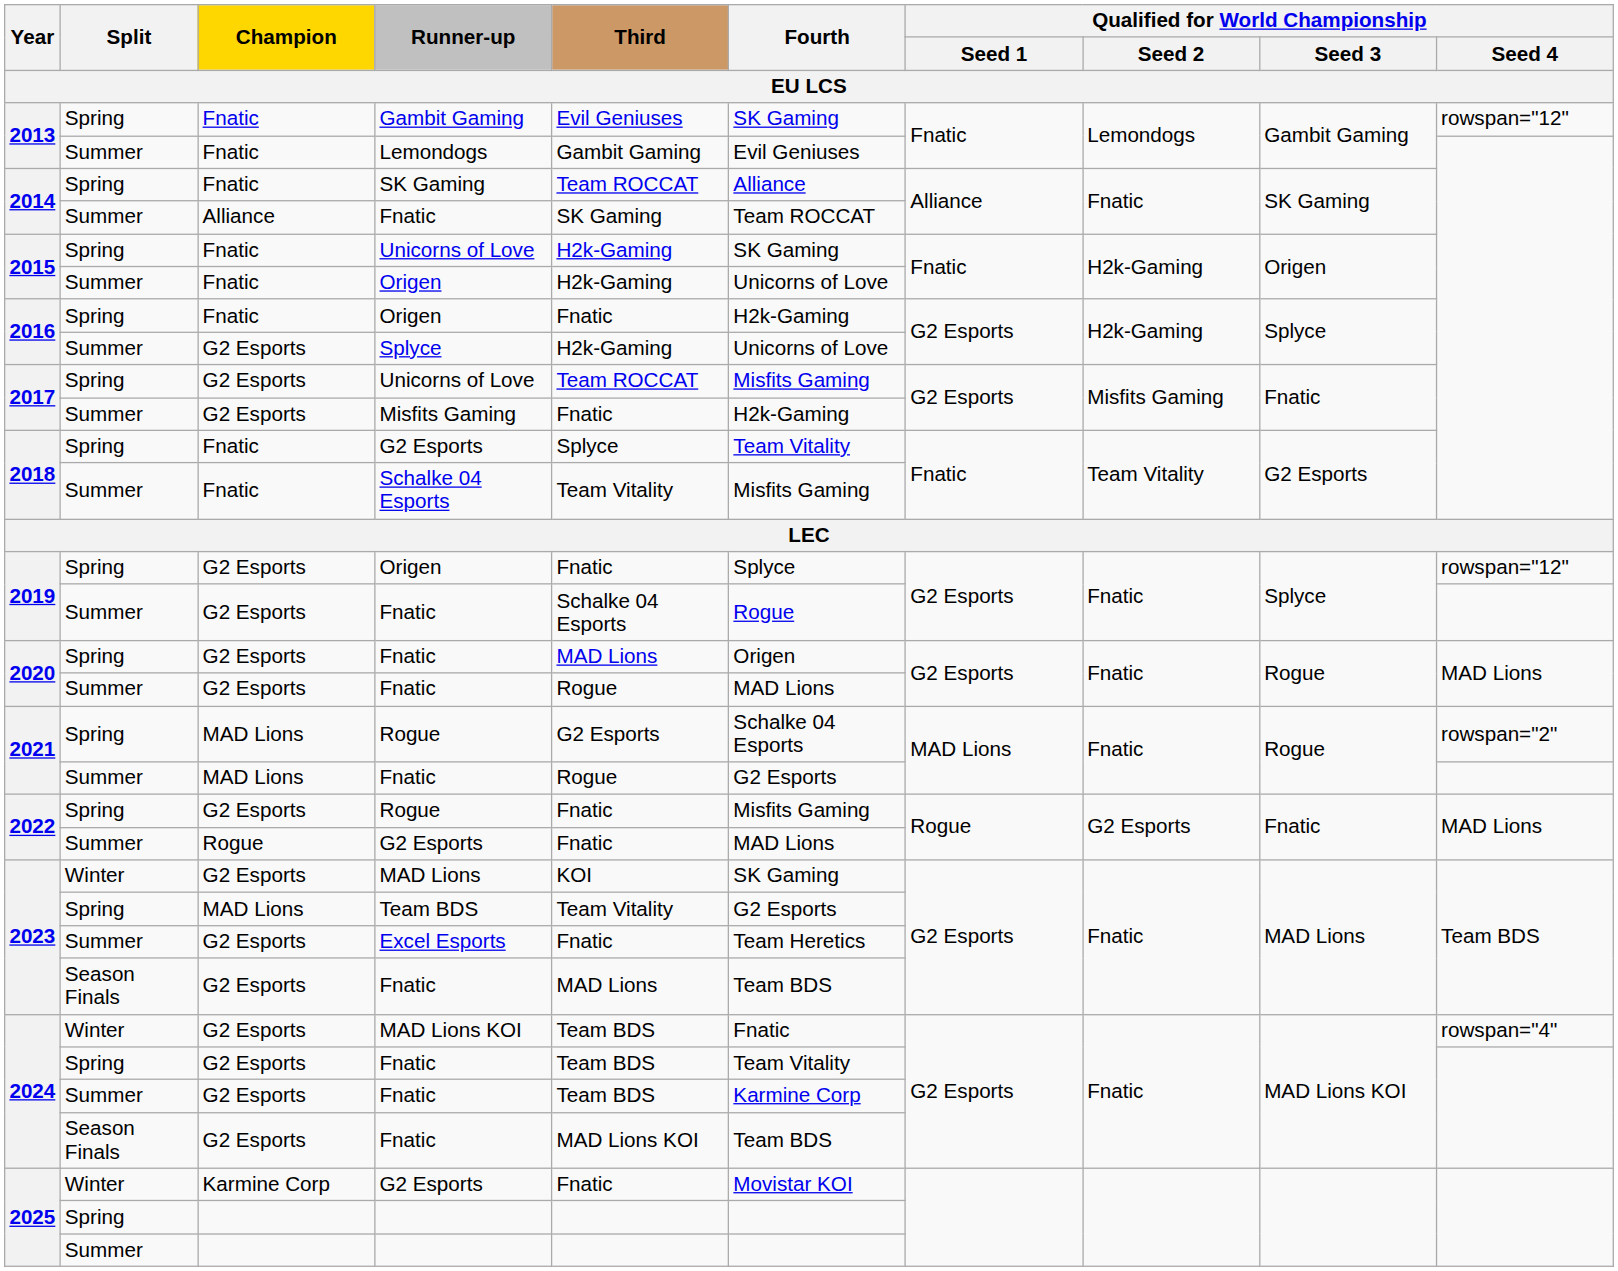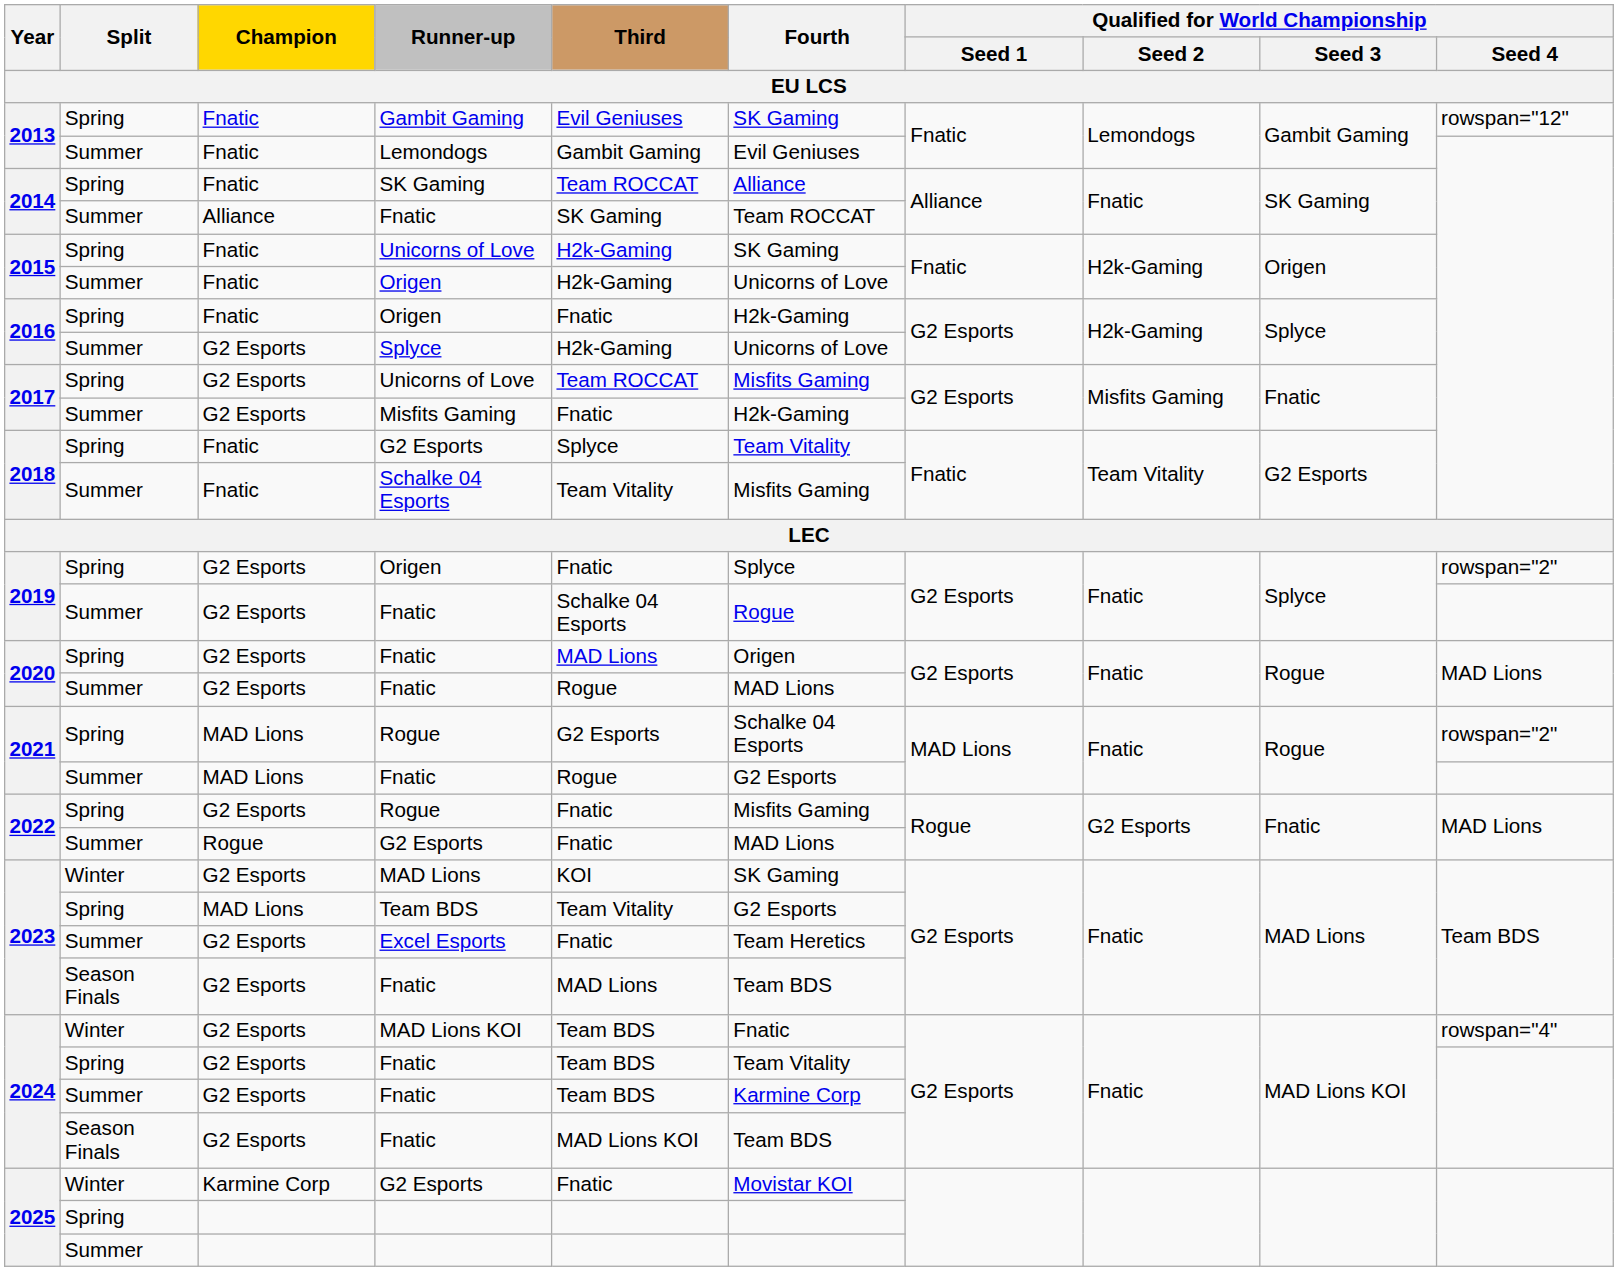(1505, 567) rowspan="12" -> (1499, 567) rowspan="2"
